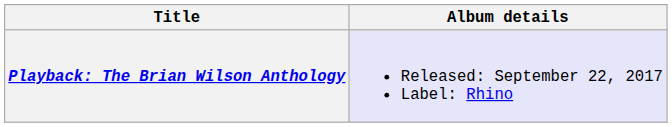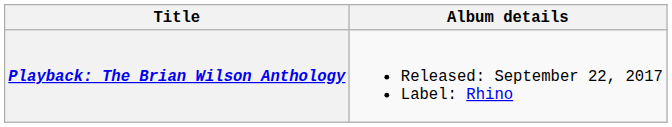(508, 85) lavender background -> (508, 85) no background
